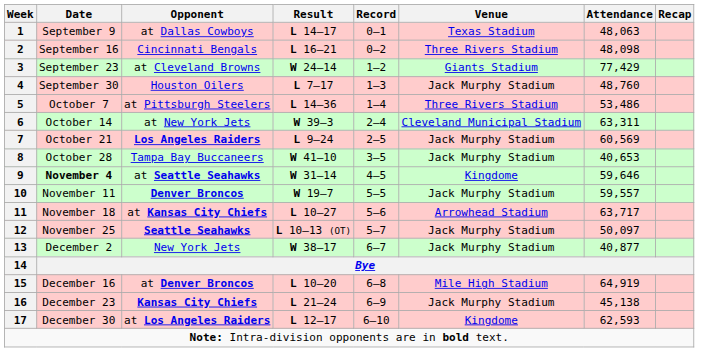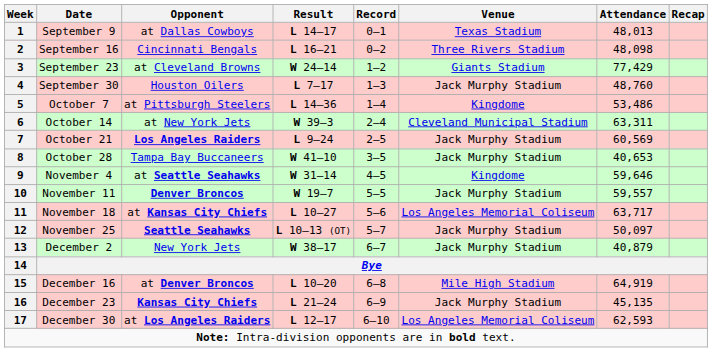(620, 31) 48,063 -> (633, 31) 48,013
(491, 103) Three Rivers Stadium -> (498, 103) Kingdome
(79, 176) bold -> (79, 176) normal
(491, 212) Arrowhead Stadium -> (498, 212) Los Angeles Memorial Coliseum
(620, 248) 40,877 -> (633, 248) 40,879
(620, 302) 45,138 -> (633, 302) 45,135
(491, 320) Kingdome -> (498, 320) Los Angeles Memorial Coliseum
